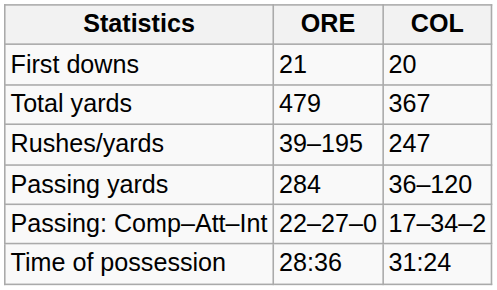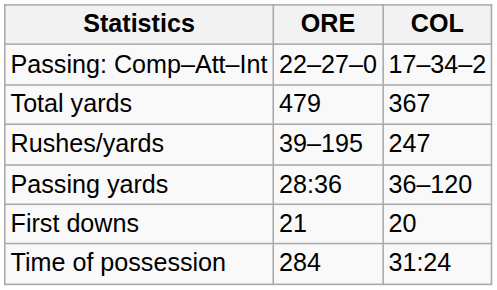rows swapped: (75, 64) <-> (139, 223)
(300, 183) 284 -> (311, 183) 28:36
(311, 263) 28:36 -> (300, 263) 284
